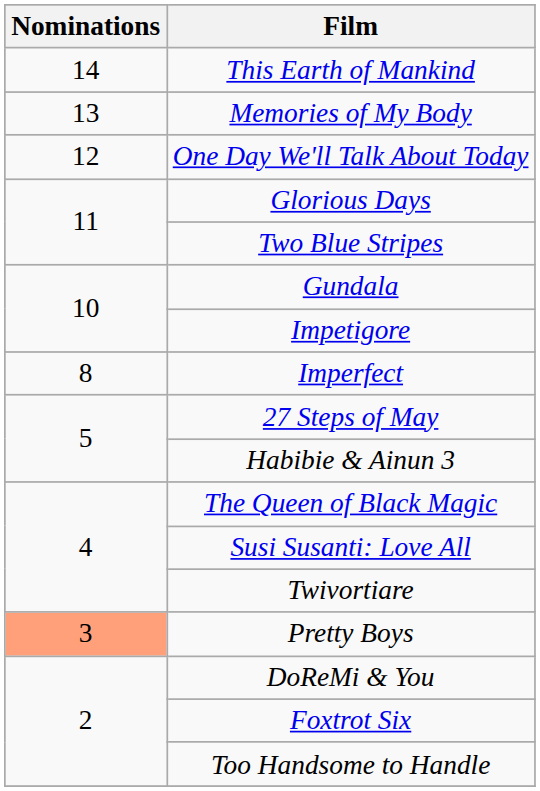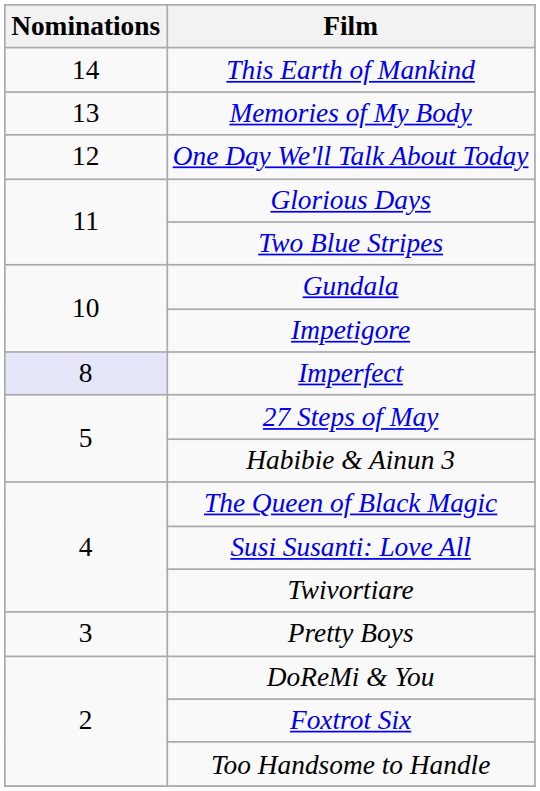(86, 373) no background -> (86, 373) lavender background
(86, 633) lightsalmon background -> (86, 633) no background
